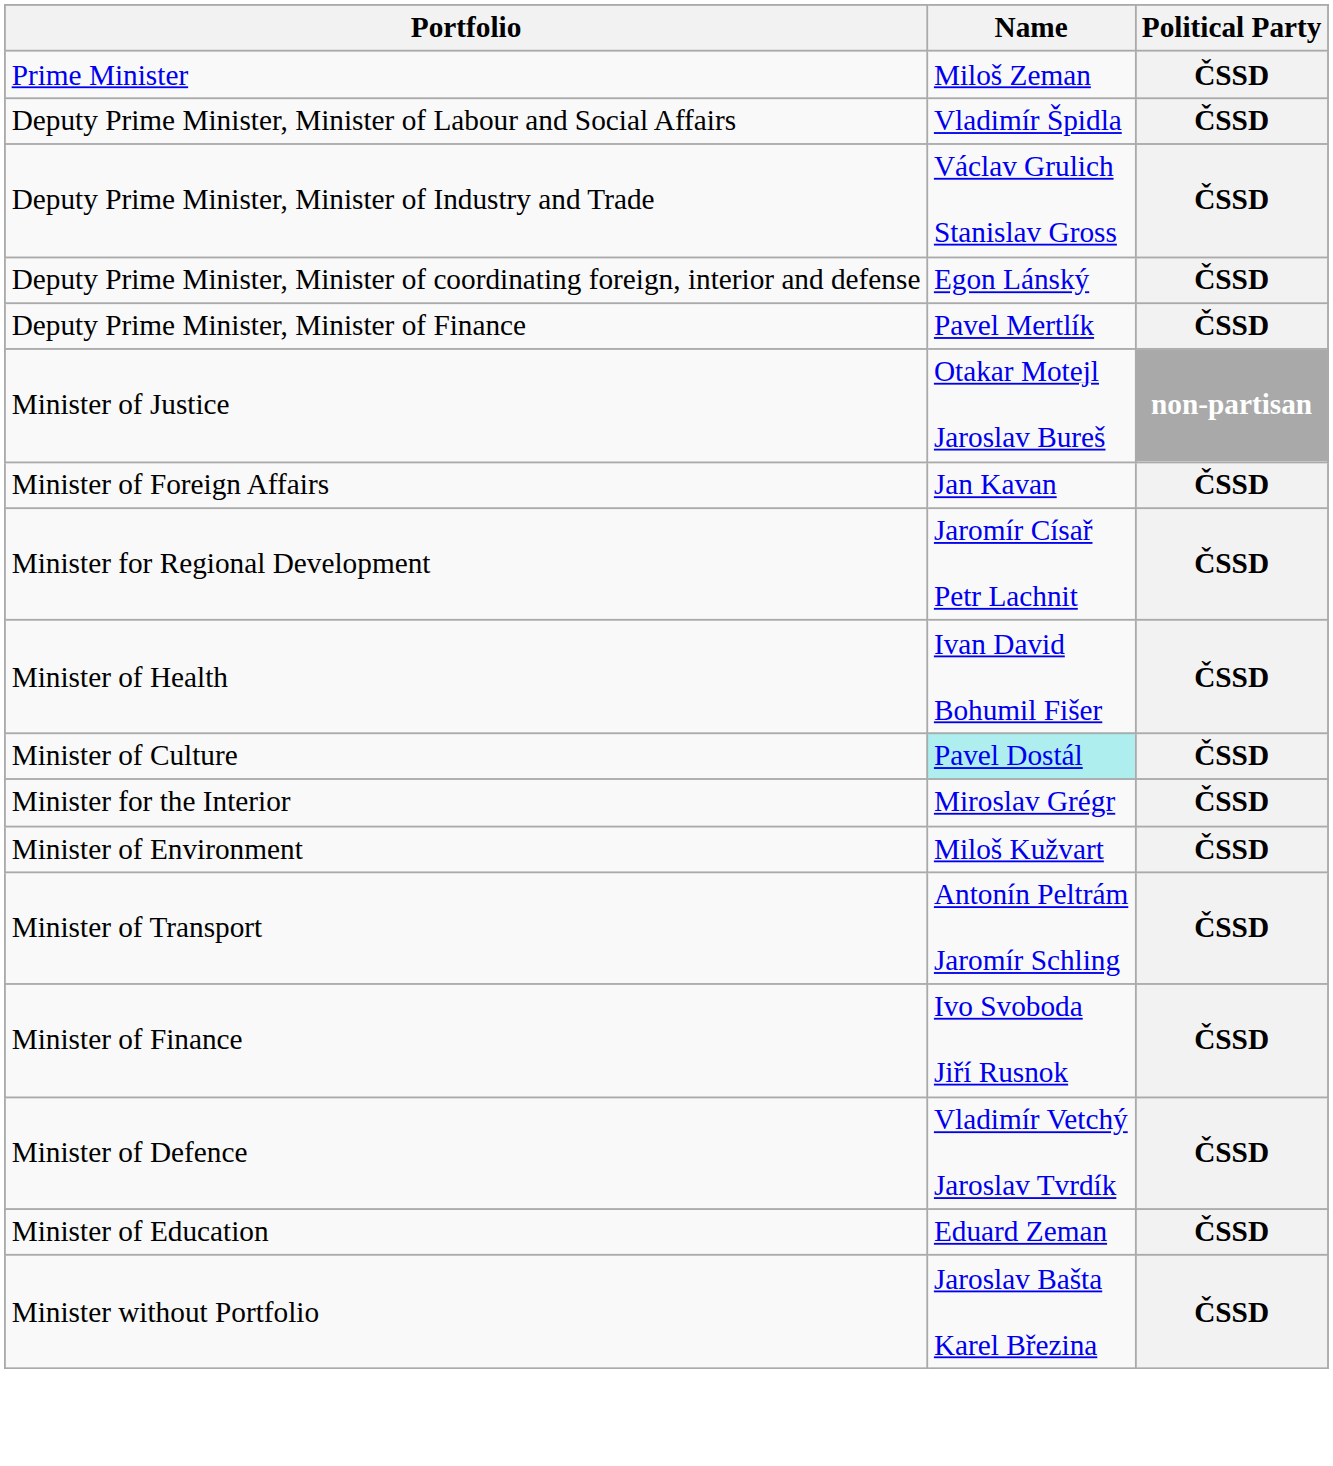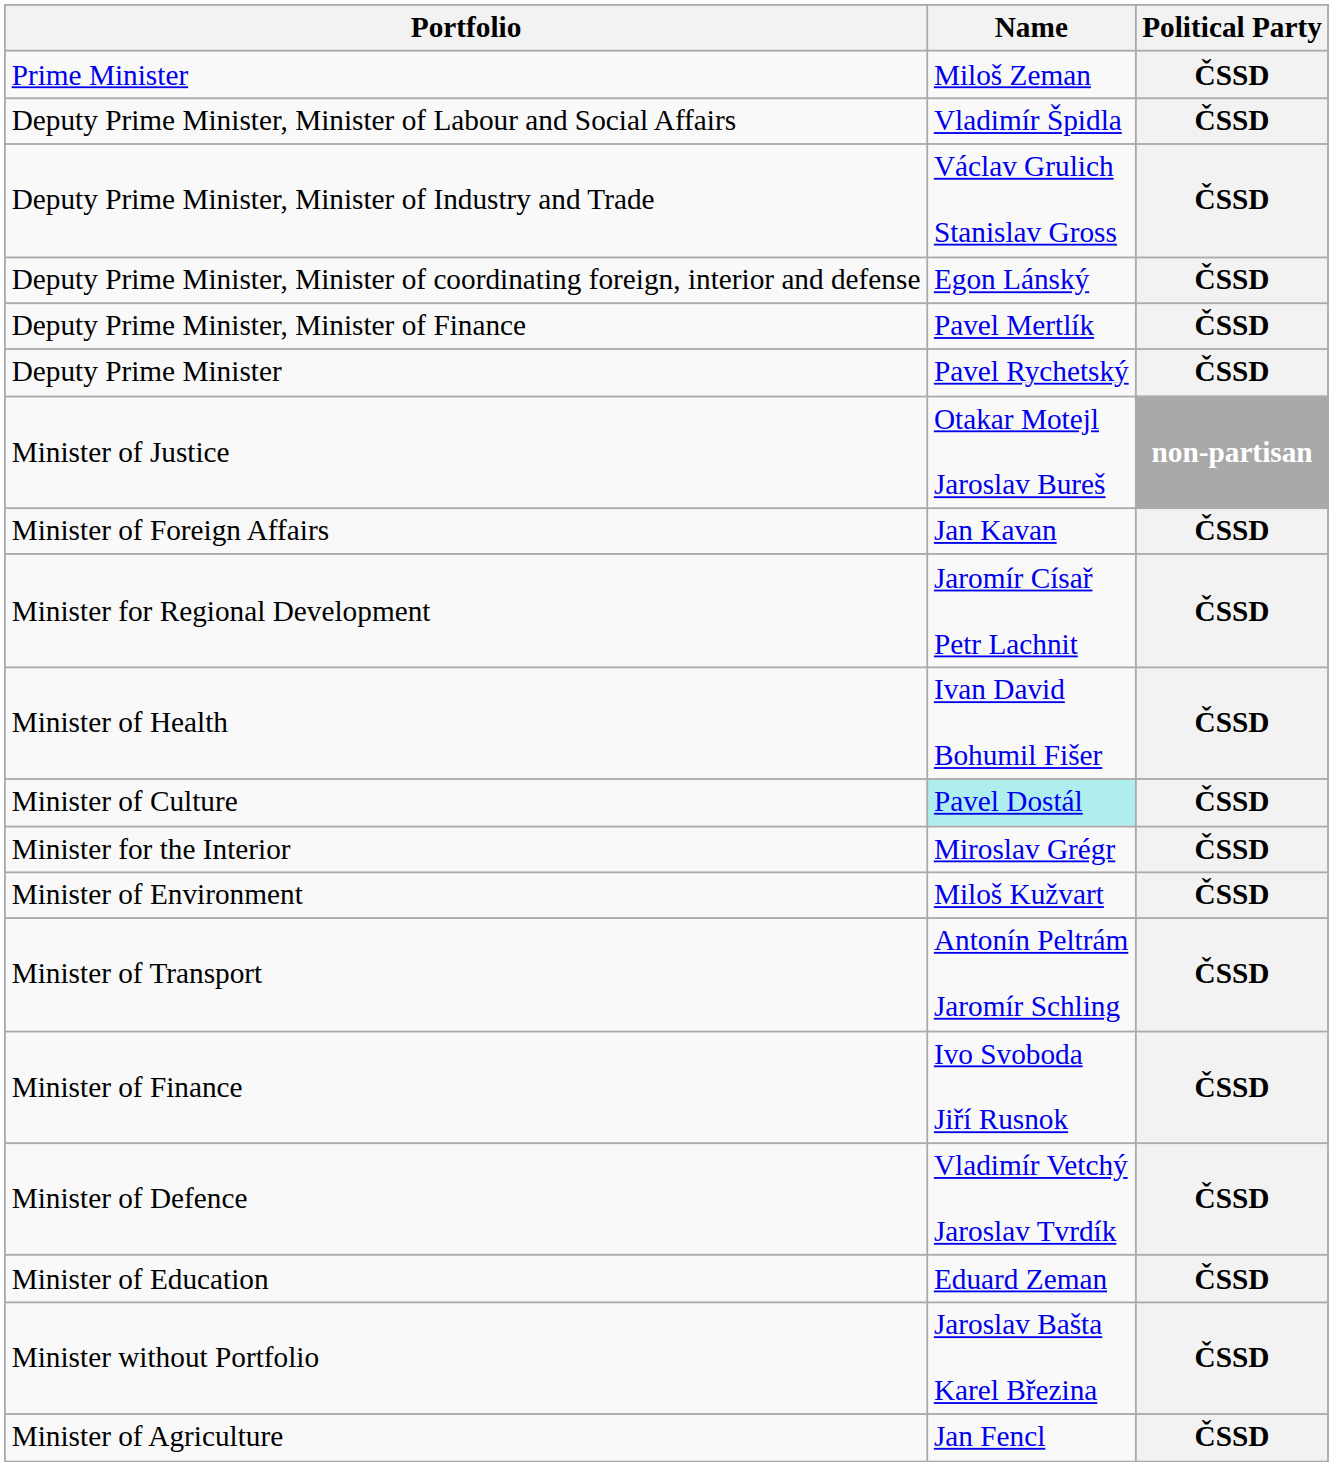+ row: (147, 372)
+ row: (147, 1437)
